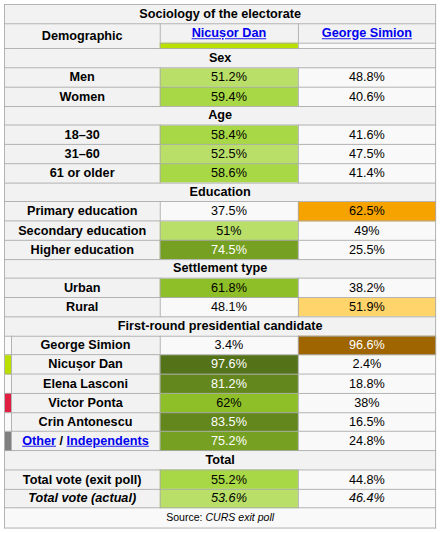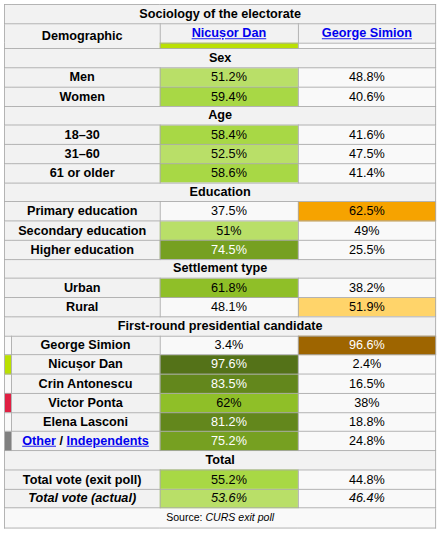rows swapped: (86, 422) <-> (86, 384)
